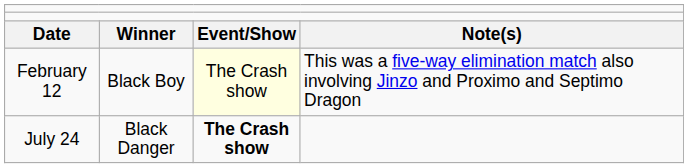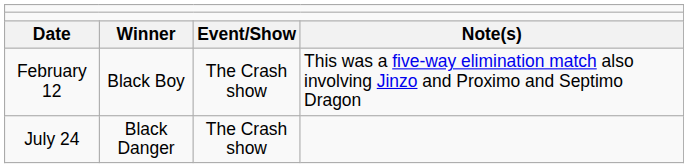(247, 81) lightyellow background -> (247, 81) no background
(247, 138) bold -> (247, 138) normal
